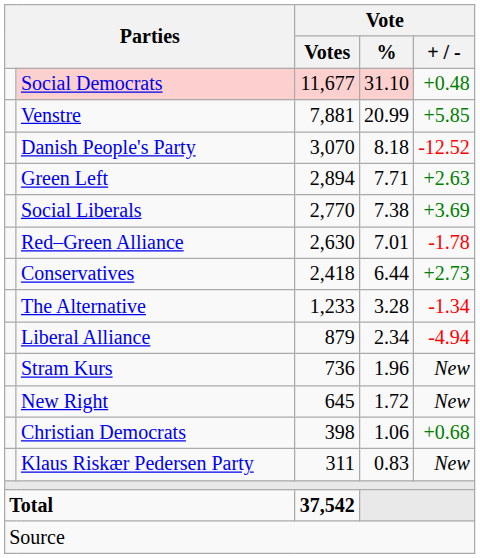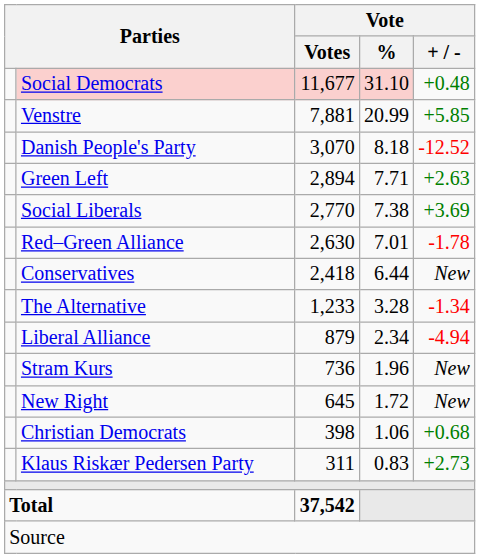(447, 274) +2.73 -> (452, 274) New
(452, 464) New -> (447, 464) +2.73
